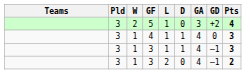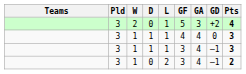columns swapped: (183, 11) <-> (151, 11)
